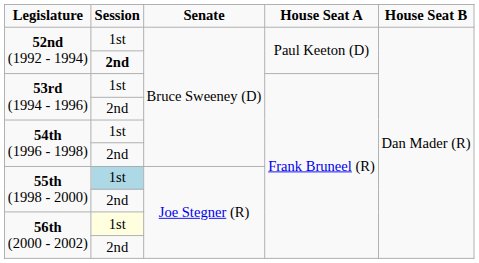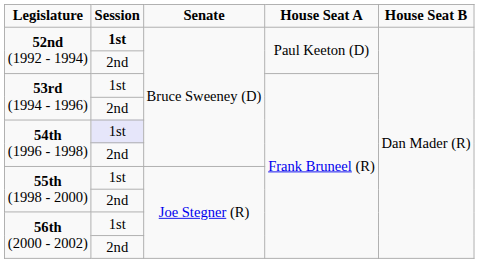(117, 39) normal -> (117, 39) bold
(117, 62) bold -> (117, 62) normal
(117, 131) no background -> (117, 131) lavender background
(117, 177) lightblue background -> (117, 177) no background
(117, 223) lightyellow background -> (117, 223) no background
